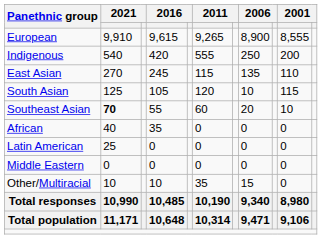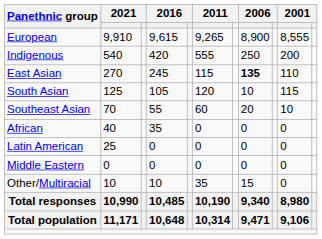(250, 73) normal -> (250, 73) bold
(110, 110) bold -> (110, 110) normal
